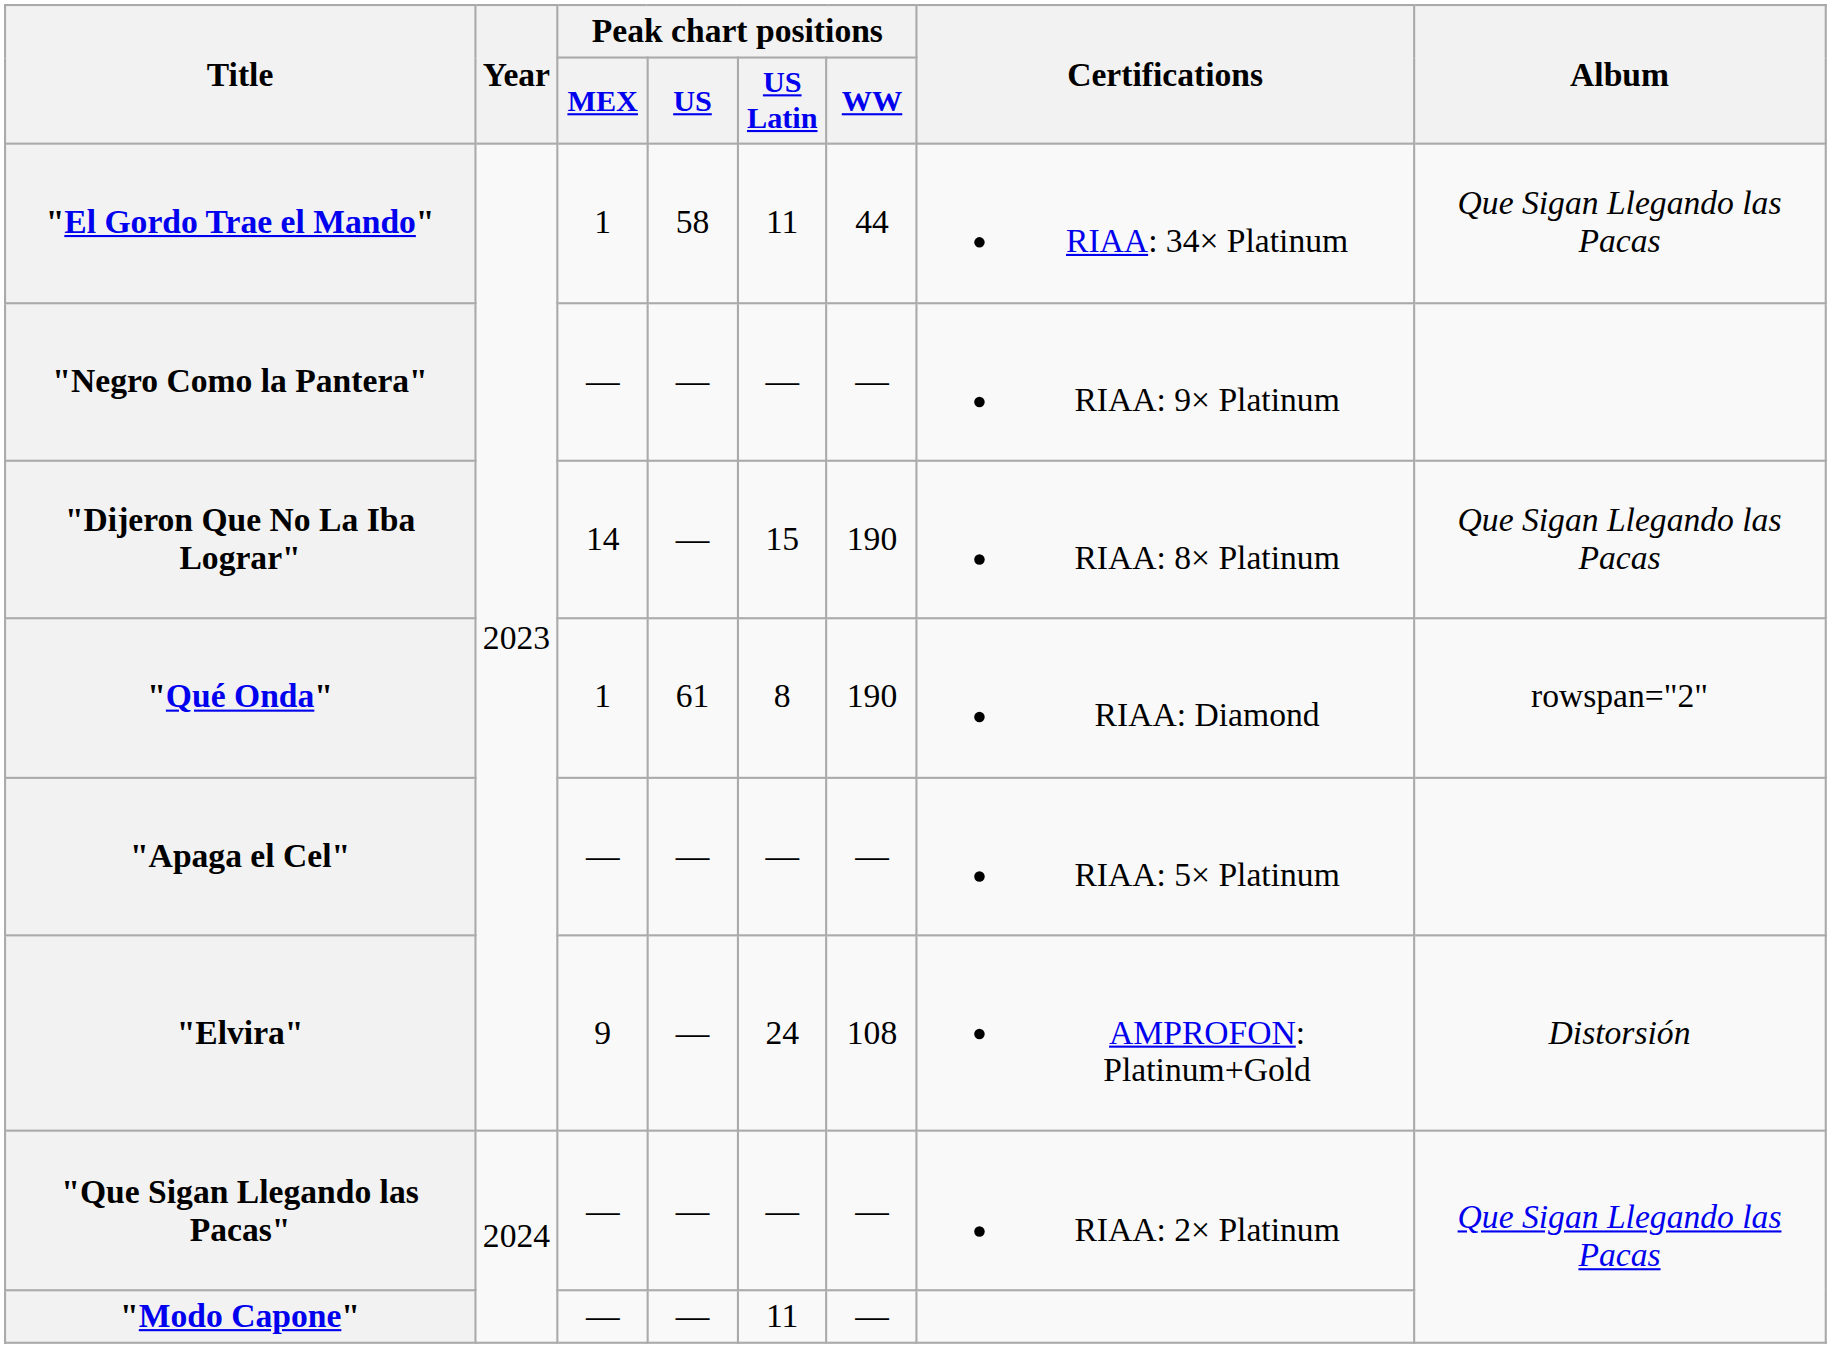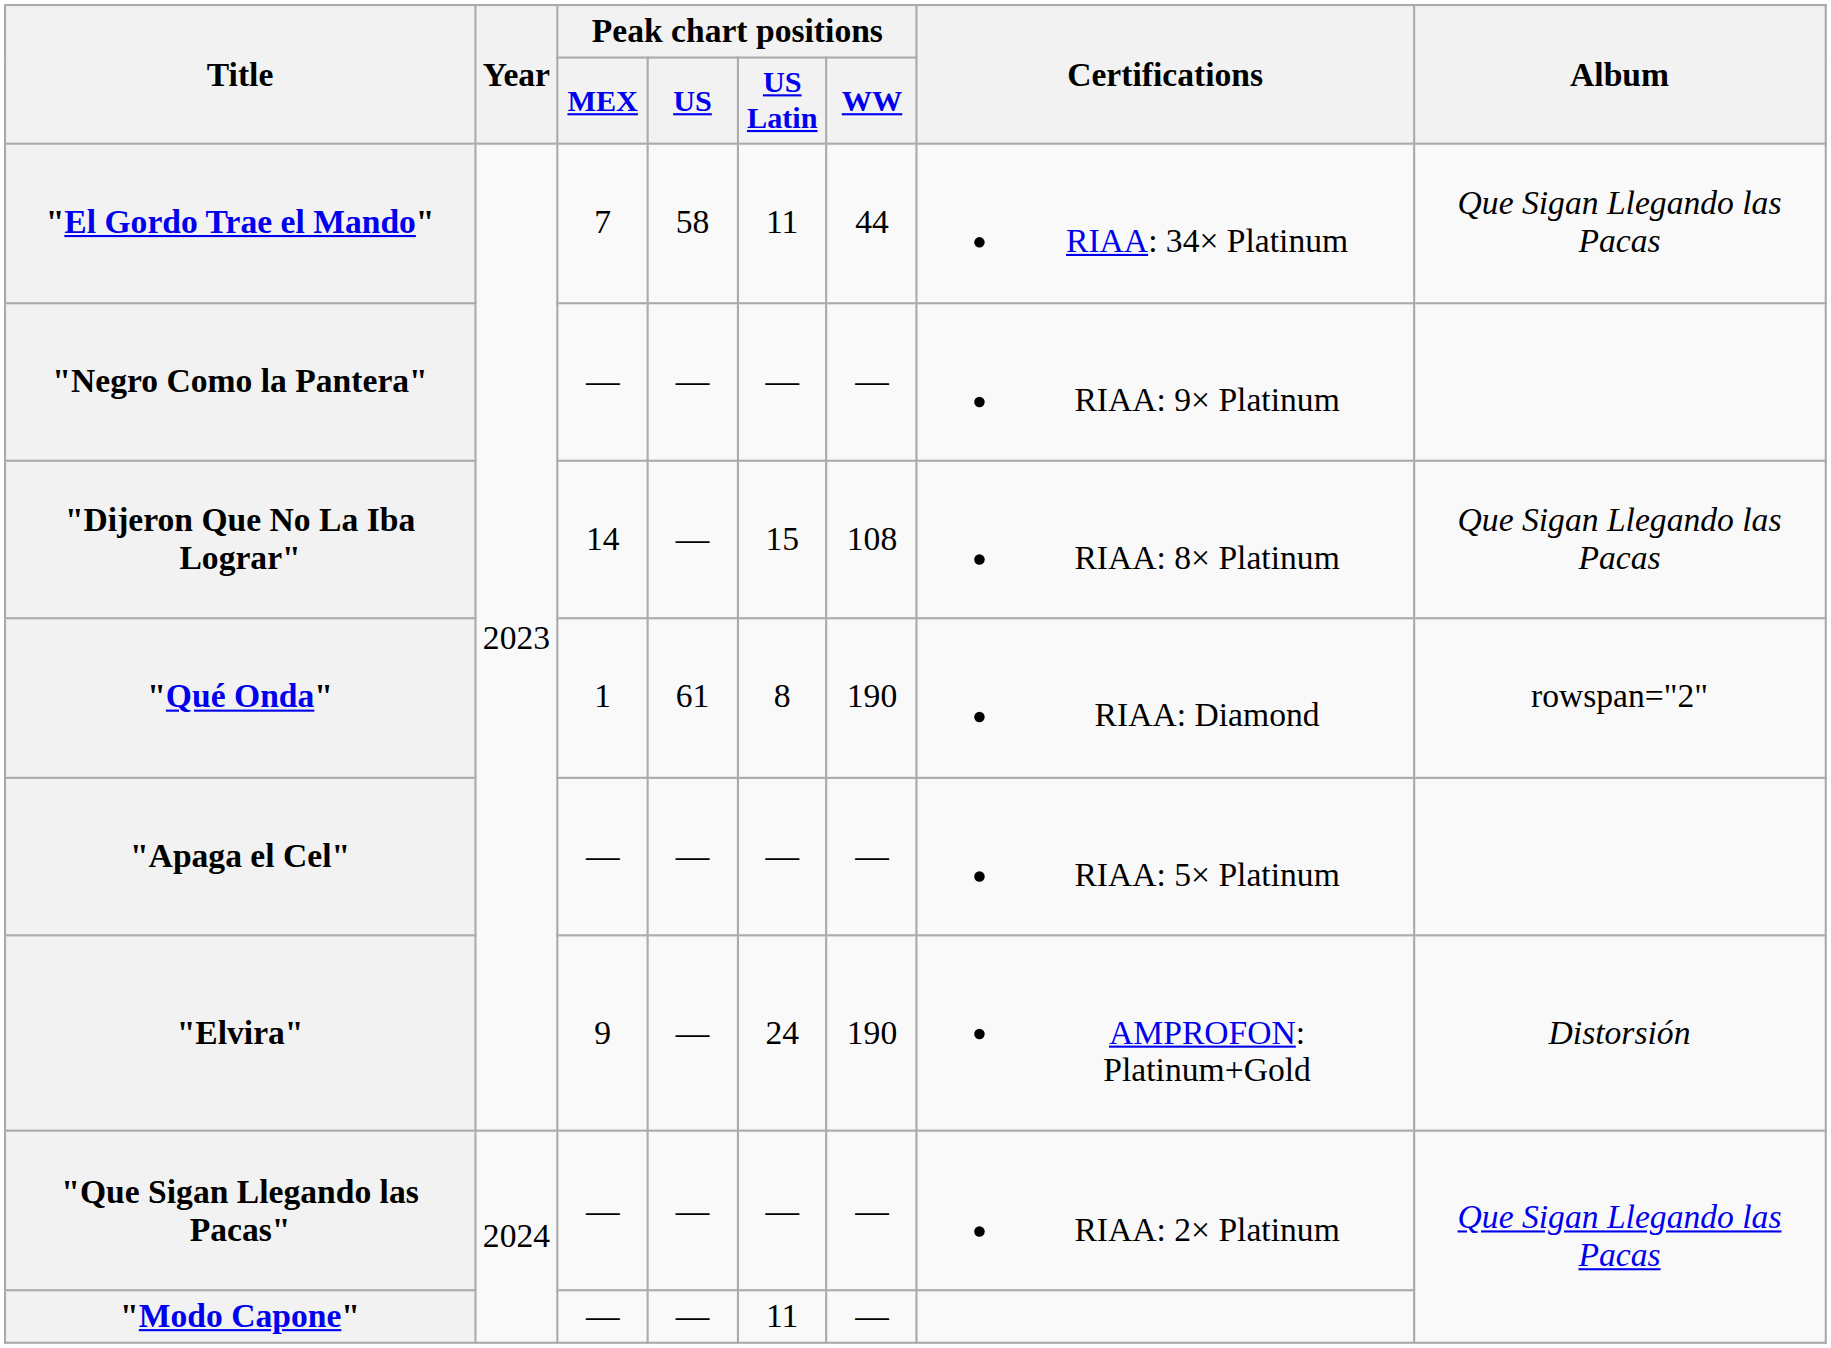(603, 222) 1 -> (603, 222) 7
(872, 539) 190 -> (872, 539) 108
(872, 1032) 108 -> (872, 1032) 190
